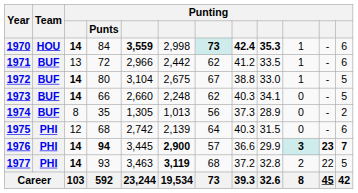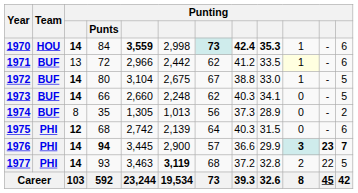(301, 63) no background -> (301, 63) lightyellow background
(76, 130) normal -> (76, 130) bold
(177, 146) bold -> (177, 146) normal
